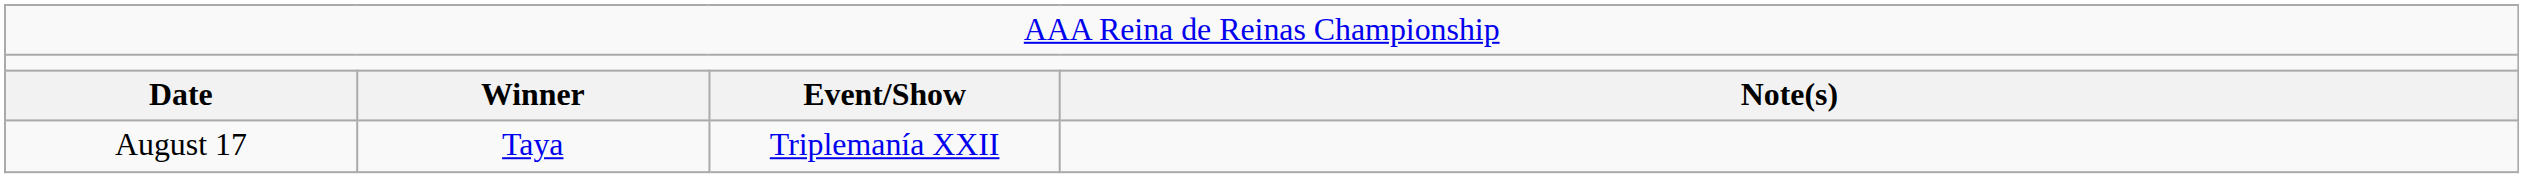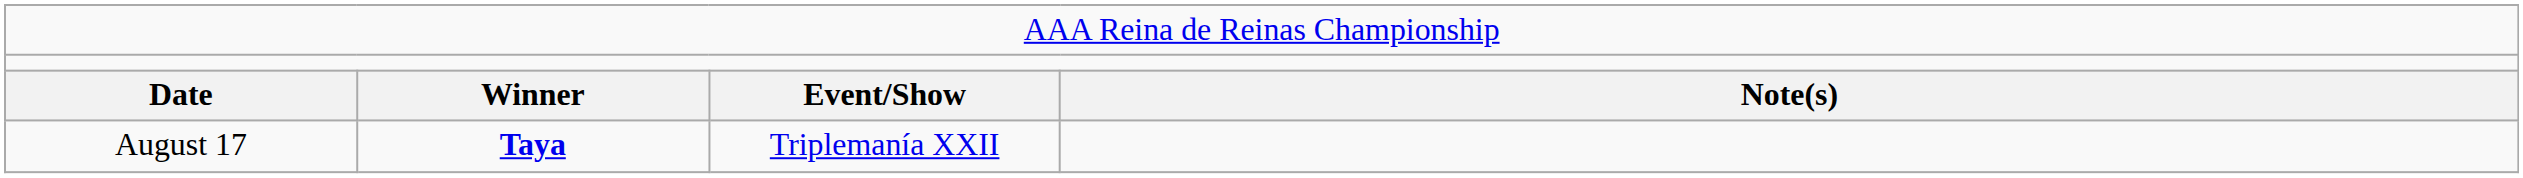(533, 145) normal -> (533, 145) bold
